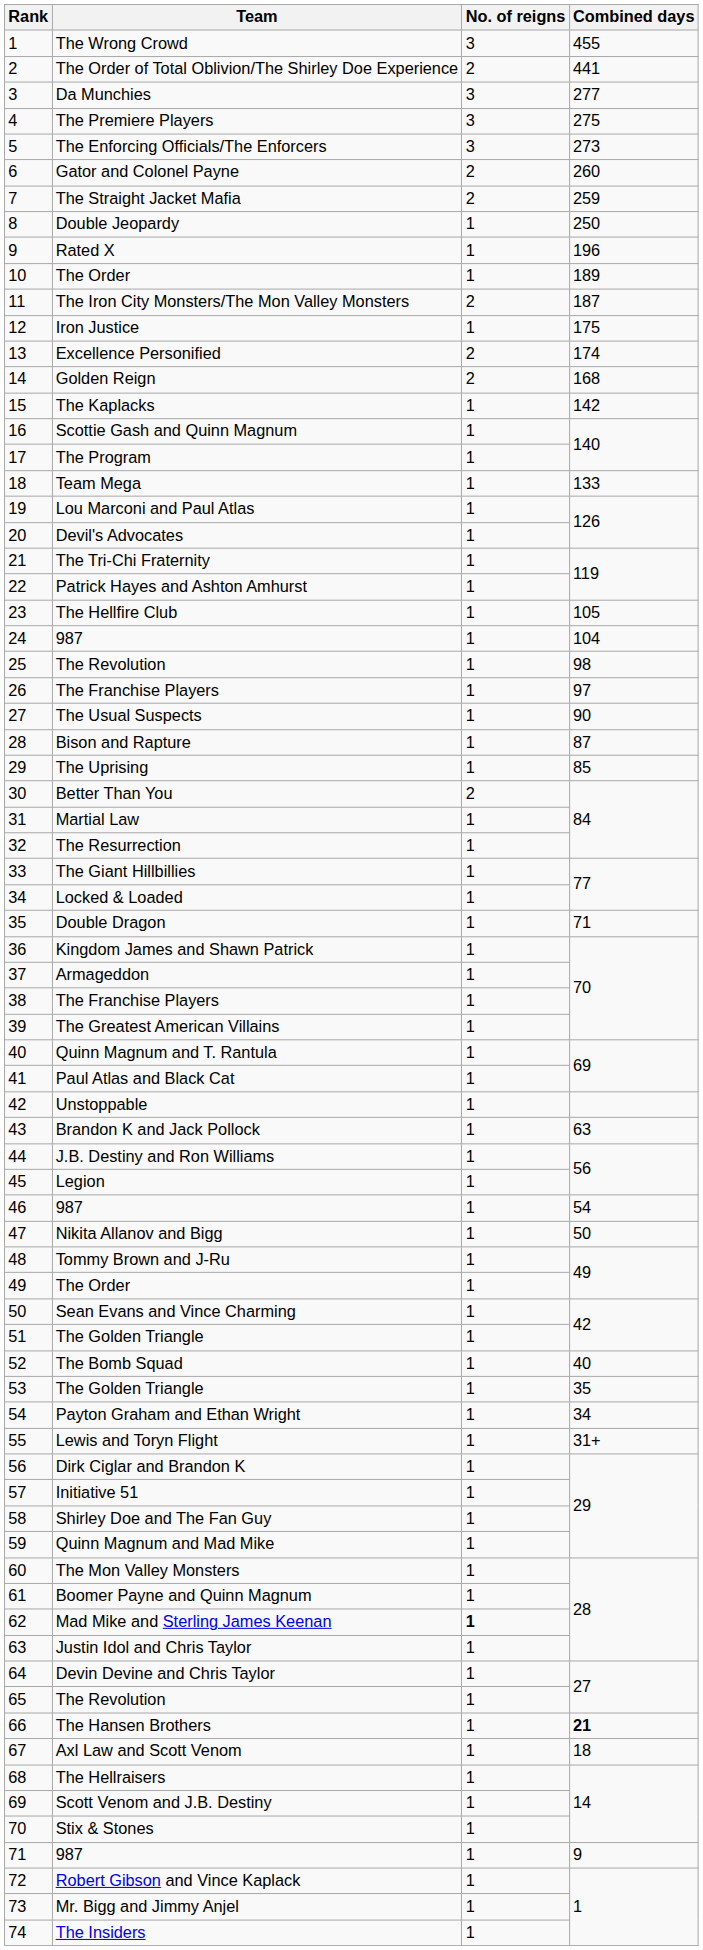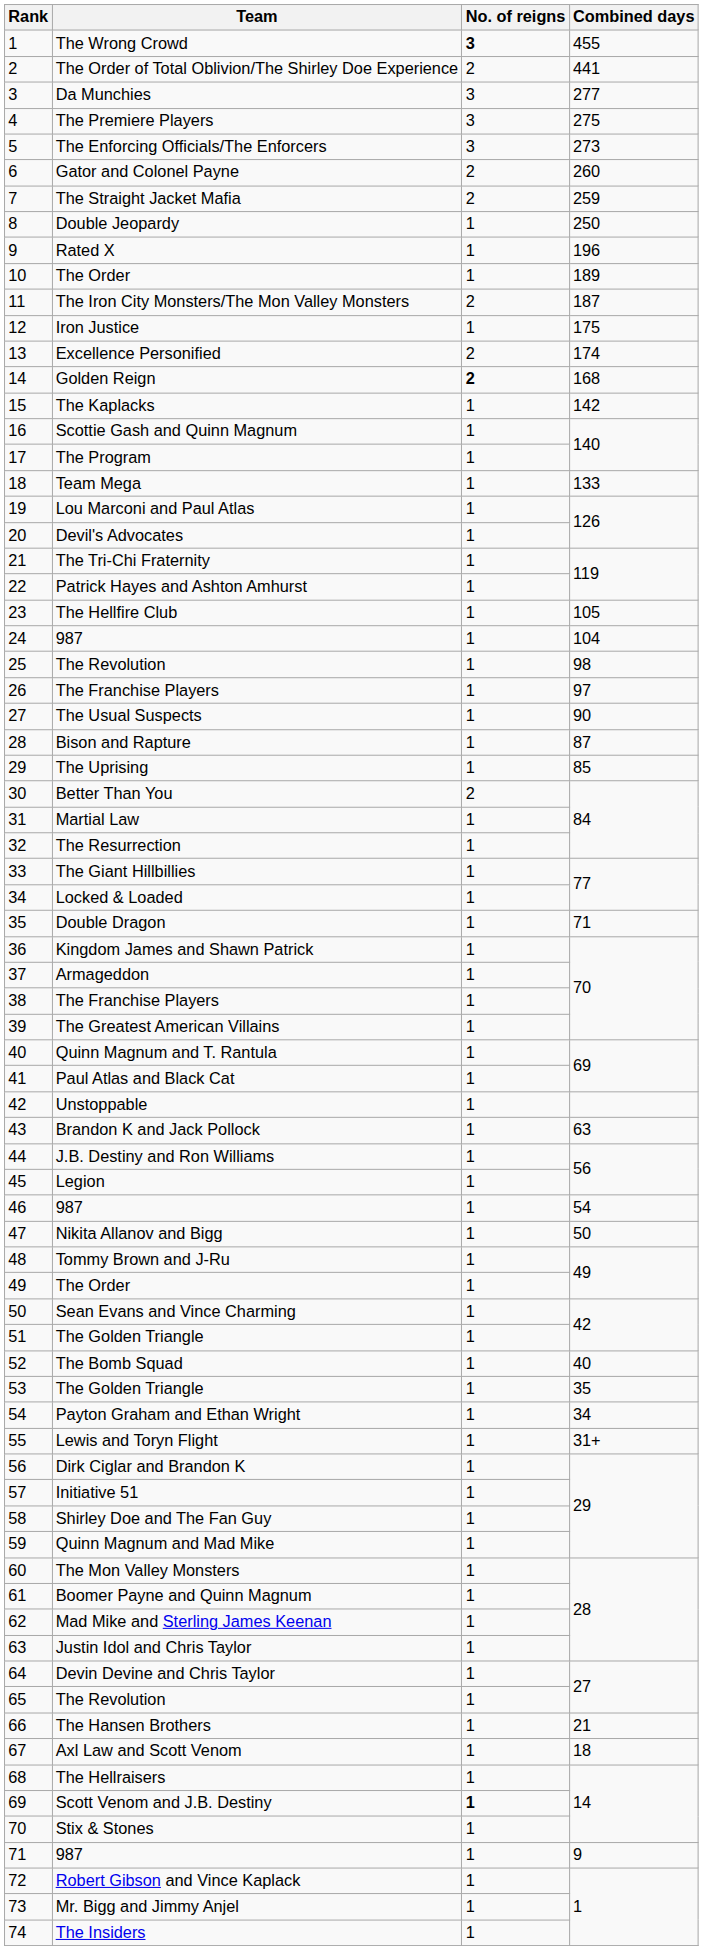(470, 43) normal -> (470, 43) bold
(470, 379) normal -> (470, 379) bold
(470, 1622) bold -> (470, 1622) normal
(582, 1725) bold -> (582, 1725) normal
(470, 1803) normal -> (470, 1803) bold
